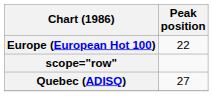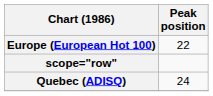(183, 81) 27 -> (183, 81) 24
